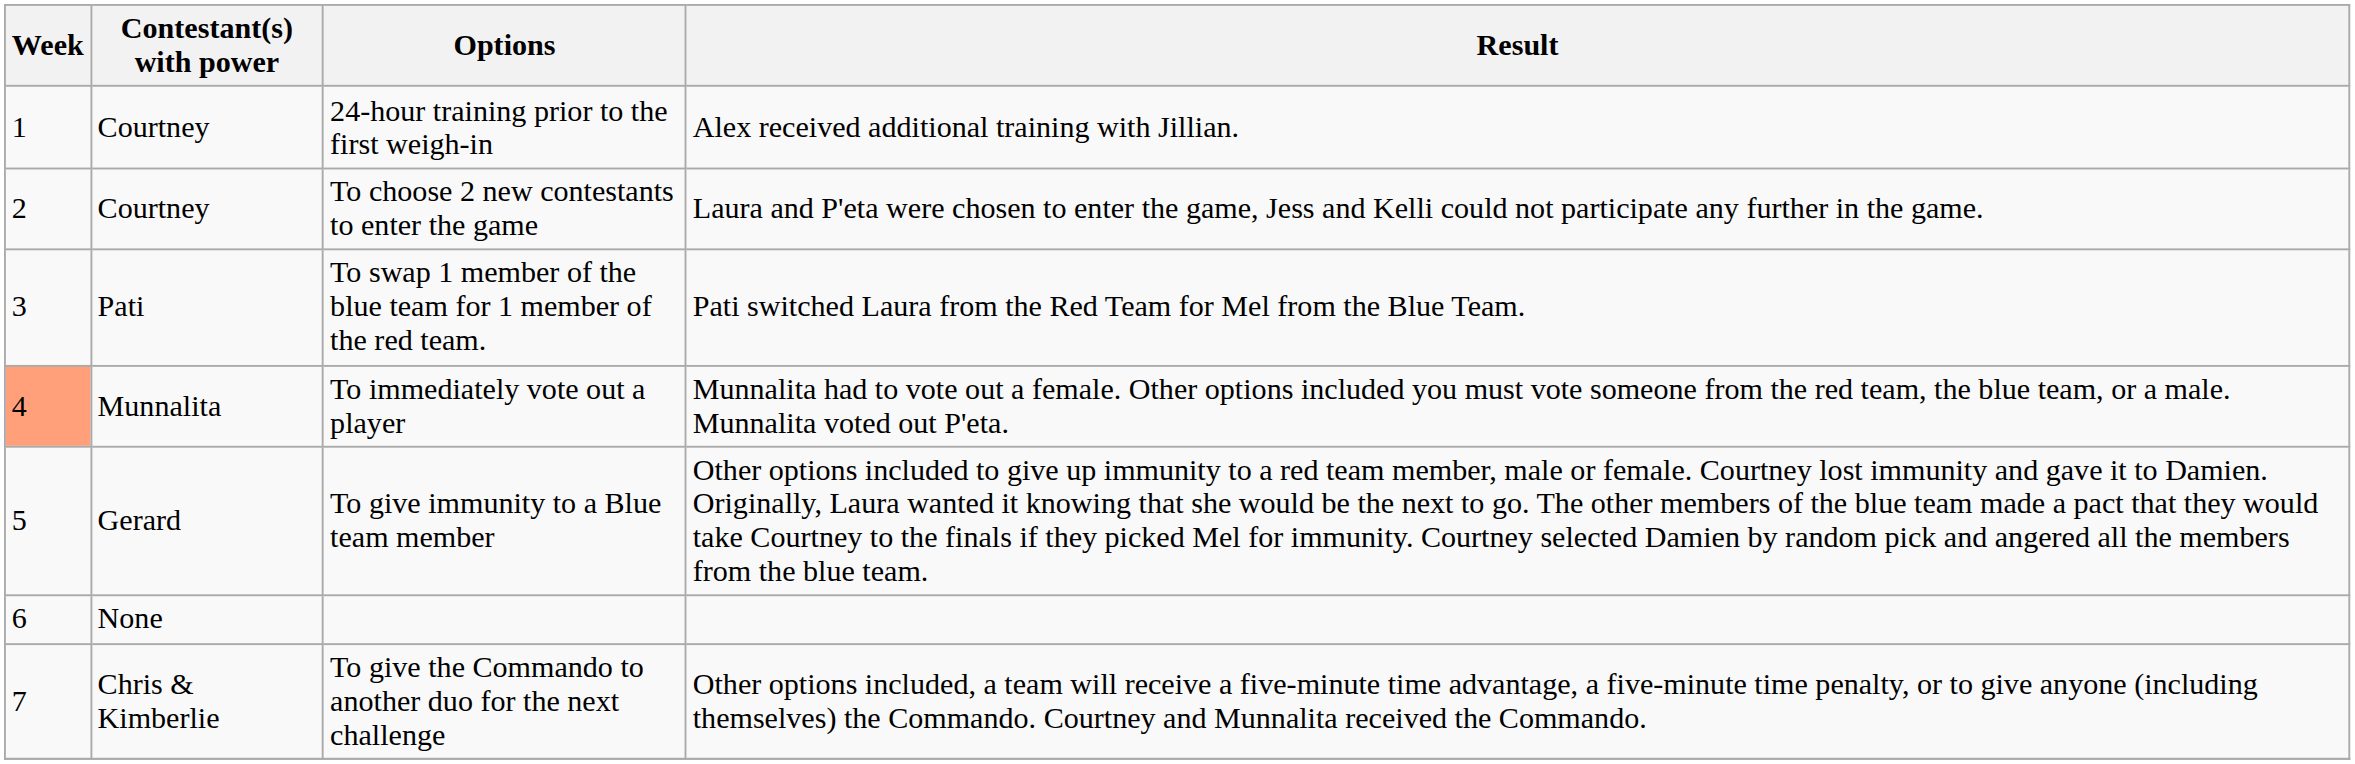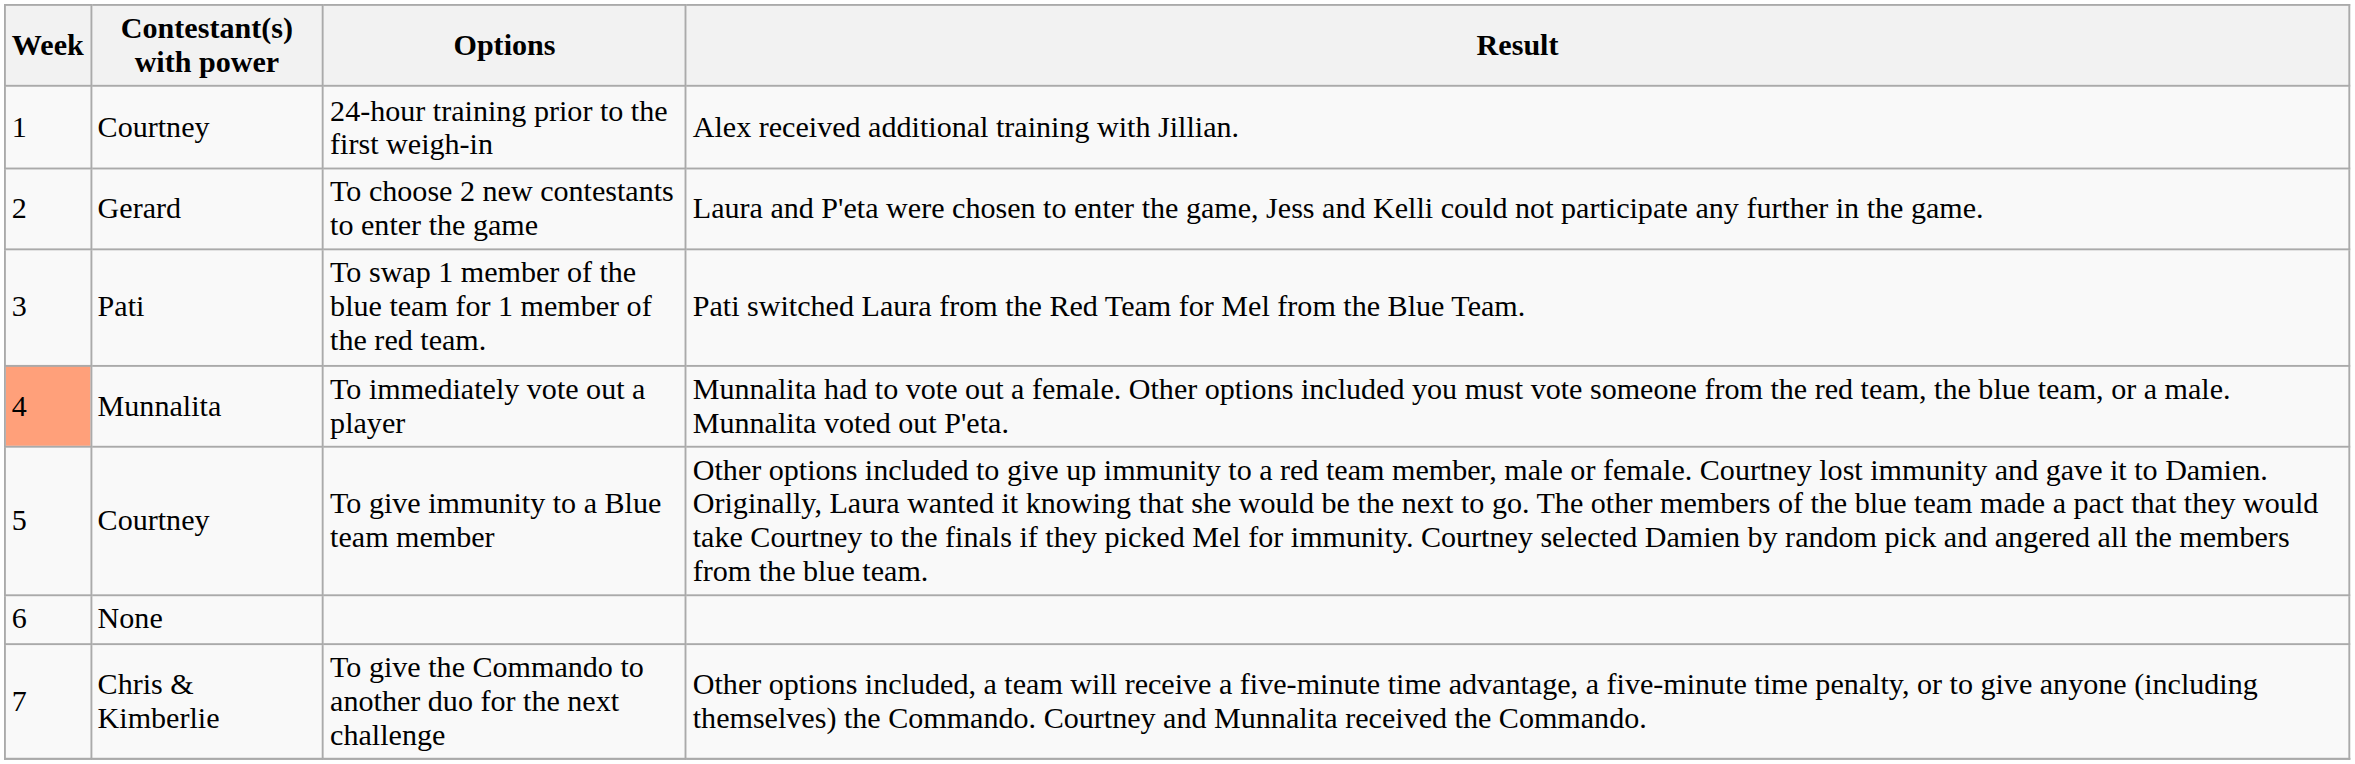(154, 208) Courtney -> (139, 208) Gerard
(139, 520) Gerard -> (154, 520) Courtney
